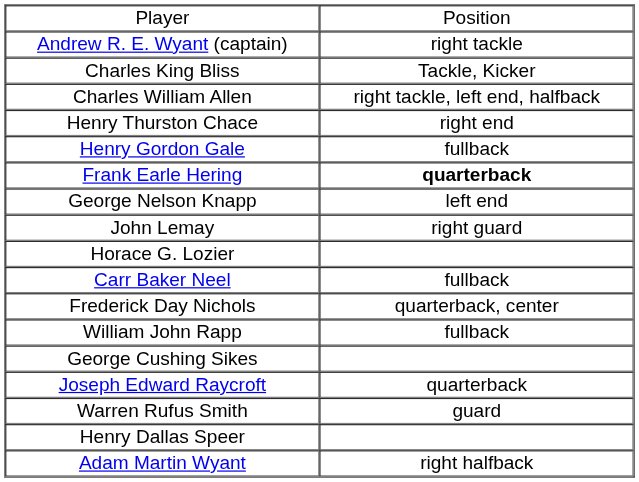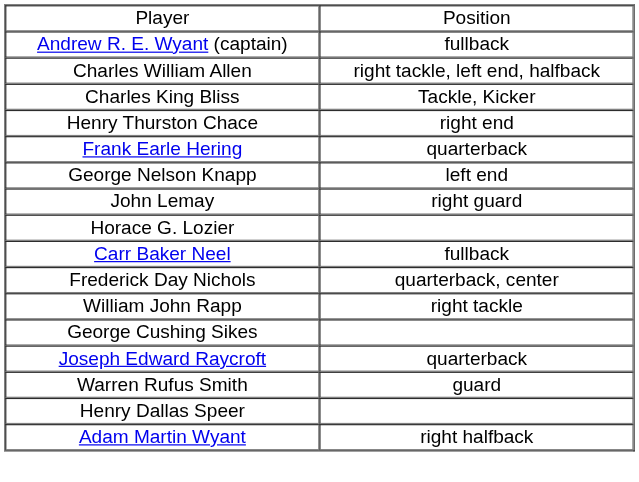(477, 44) right tackle -> (477, 44) fullback
rows swapped: (162, 96) <-> (162, 70)
- row: (162, 149)
(477, 175) bold -> (477, 149) normal
(477, 332) fullback -> (477, 306) right tackle
